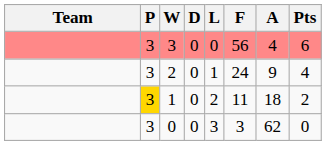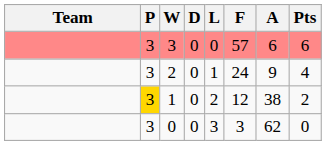(240, 45) 56 -> (240, 45) 57
(273, 45) 4 -> (273, 45) 6
(240, 99) 11 -> (240, 99) 12
(273, 99) 18 -> (273, 99) 38
